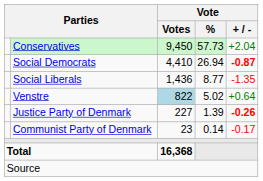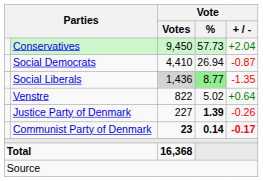(243, 63) bold -> (243, 63) normal
(179, 79) no background -> (179, 79) lightgrey background
(213, 79) no background -> (213, 79) lightgreen background
(184, 96) lightblue background -> (184, 96) no background
(213, 113) normal -> (213, 113) bold
(243, 113) bold -> (243, 113) normal
(187, 130) normal -> (187, 130) bold
(213, 130) normal -> (213, 130) bold
(243, 130) normal -> (243, 130) bold
